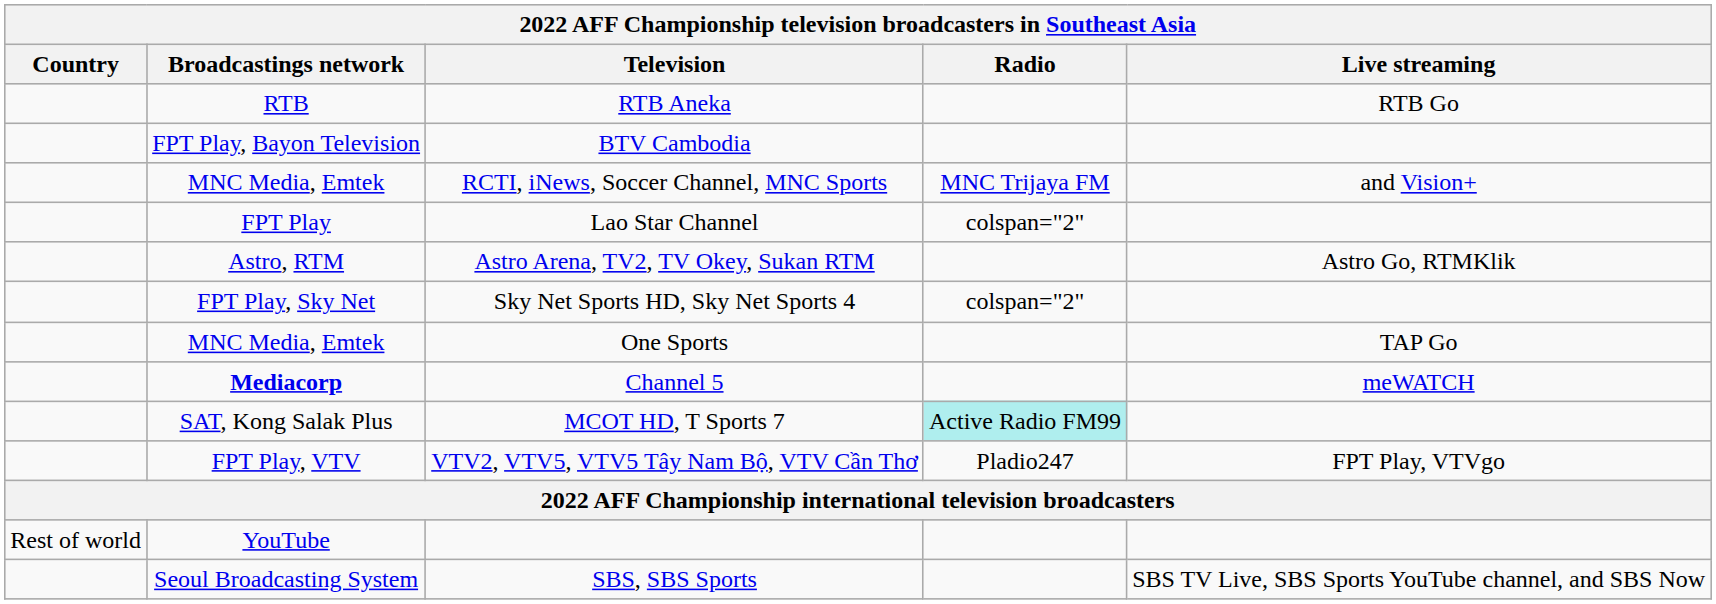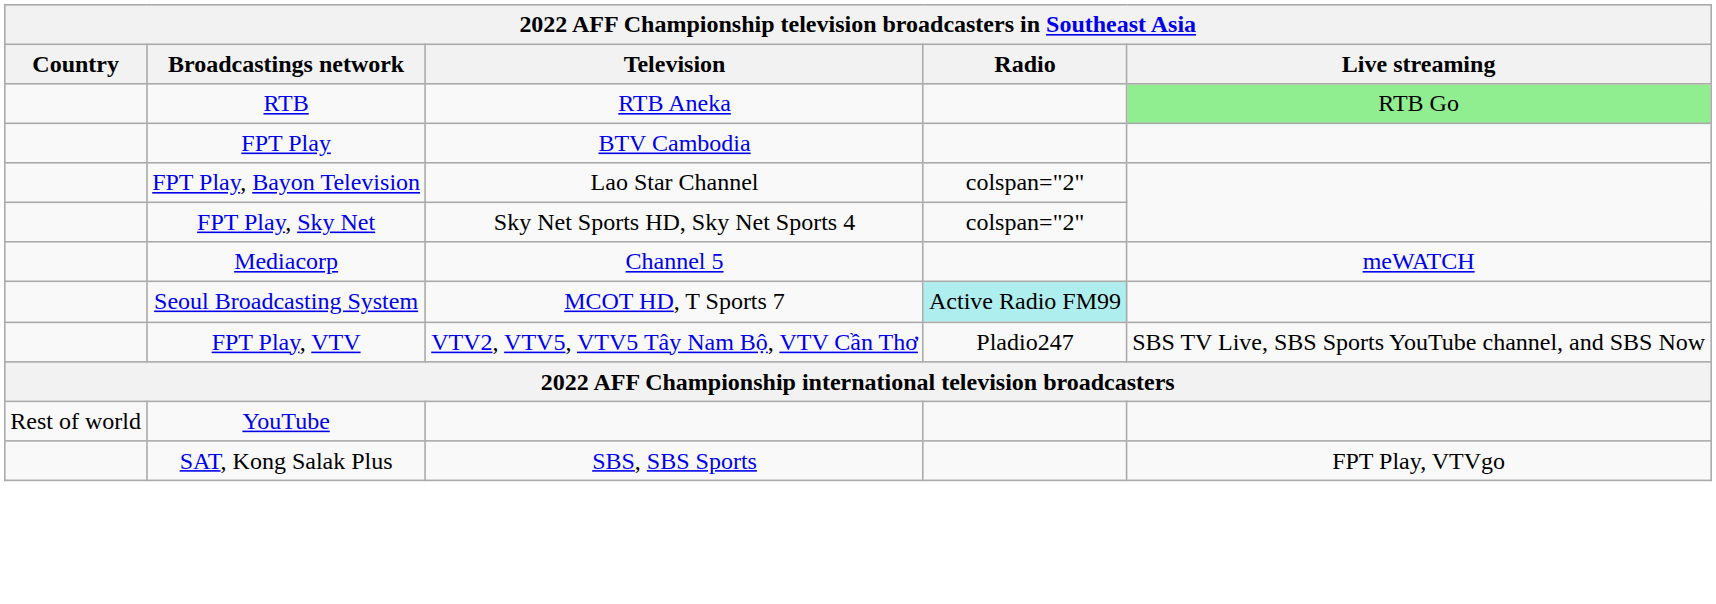(1419, 103) no background -> (1419, 103) lightgreen background
(286, 143) FPT Play, Bayon Television -> (286, 143) FPT Play
- row: (675, 182)
(286, 222) FPT Play -> (286, 182) FPT Play, Bayon Television
- row: (675, 262)
- row: (675, 341)
(286, 380) bold -> (286, 262) normal
(286, 420) SAT, Kong Salak Plus -> (286, 301) Seoul Broadcasting System
(1419, 460) FPT Play, VTVgo -> (1419, 341) SBS TV Live, SBS Sports YouTube channel, and SBS Now
(286, 578) Seoul Broadcasting System -> (286, 460) SAT, Kong Salak Plus
(1419, 578) SBS TV Live, SBS Sports YouTube channel, and SBS Now -> (1419, 460) FPT Play, VTVgo
